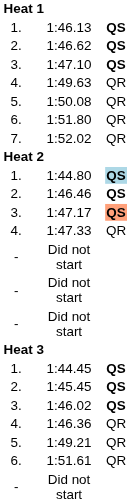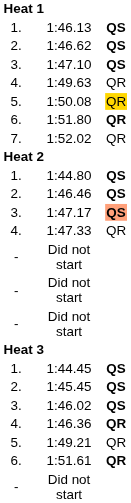(116, 101) no background -> (116, 101) gold background
(116, 120) normal -> (116, 120) bold
(116, 175) lightblue background -> (116, 175) no background
(116, 424) normal -> (116, 424) bold
(116, 461) normal -> (116, 461) bold
